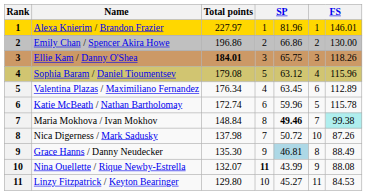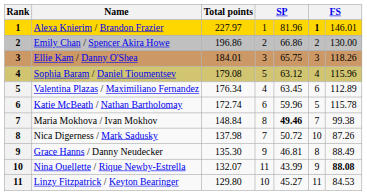(317, 27) normal -> (317, 27) bold
(228, 58) bold -> (228, 58) normal
(343, 120) paleturquoise background -> (343, 120) no background
(291, 151) lightblue background -> (291, 151) no background
(265, 167) bold -> (265, 167) normal
(343, 167) normal -> (343, 167) bold
